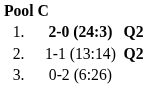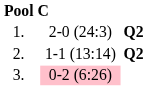(80, 32) bold -> (80, 32) normal
(80, 75) no background -> (80, 75) pink background
